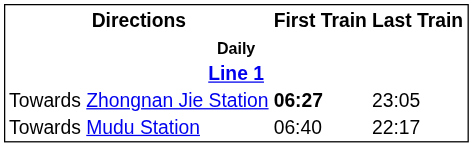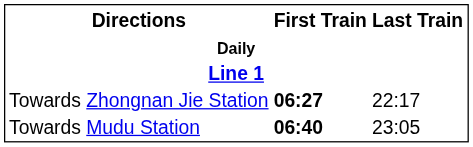(396, 100) 23:05 -> (396, 100) 22:17
(298, 127) normal -> (298, 127) bold
(396, 127) 22:17 -> (396, 127) 23:05
